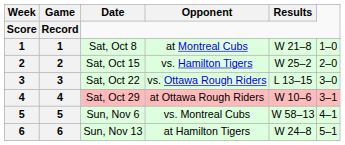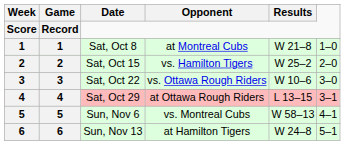(293, 81) L 13–15 -> (293, 81) W 10–6
(293, 98) W 10–6 -> (293, 98) L 13–15
